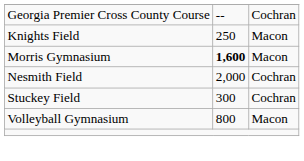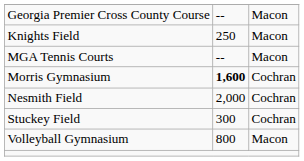(274, 14) Cochran -> (270, 14) Macon
+ row: (60, 56)
(270, 56) Macon -> (274, 77) Cochran
